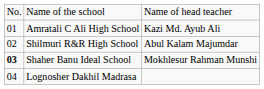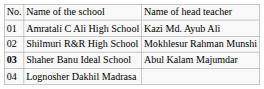(191, 44) Abul Kalam Majumdar -> (200, 44) Mokhlesur Rahman Munshi
(200, 60) Mokhlesur Rahman Munshi -> (191, 60) Abul Kalam Majumdar
